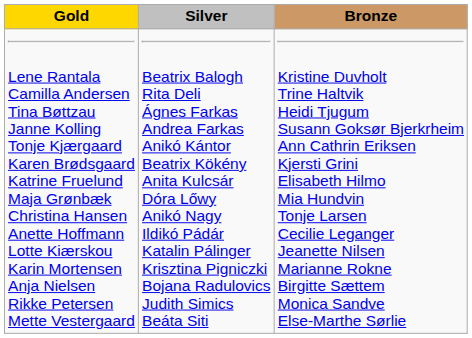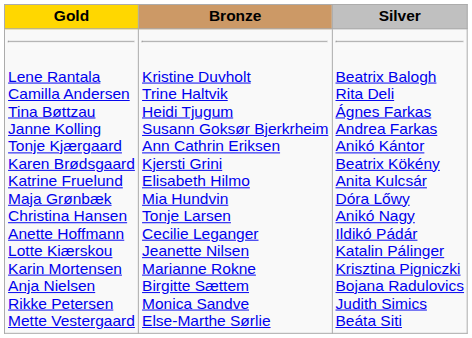columns swapped: (206, 16) <-> (371, 16)
